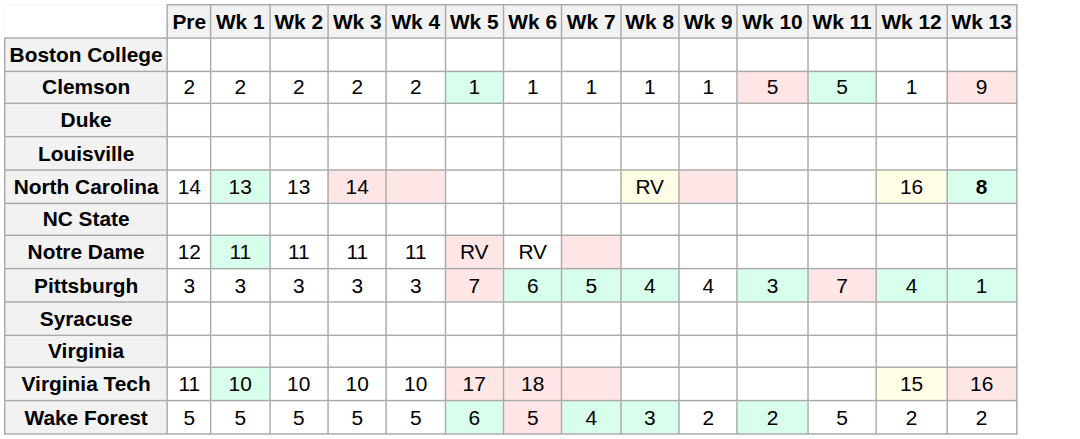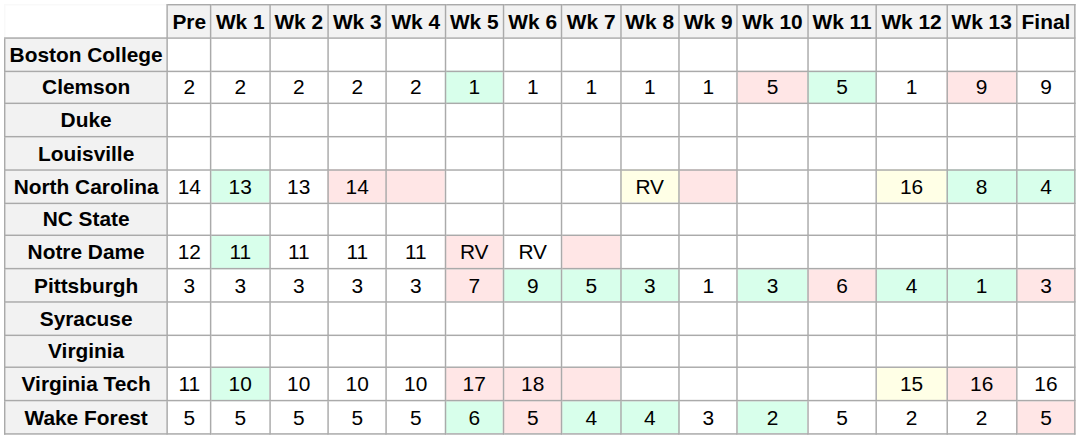+ column: (1046, 22)
(982, 187) bold -> (982, 187) normal
(533, 286) 6 -> (533, 286) 9
(650, 286) 4 -> (650, 286) 3
(708, 286) 4 -> (708, 286) 1
(842, 286) 7 -> (842, 286) 6
(650, 417) 3 -> (650, 417) 4
(708, 417) 2 -> (708, 417) 3
